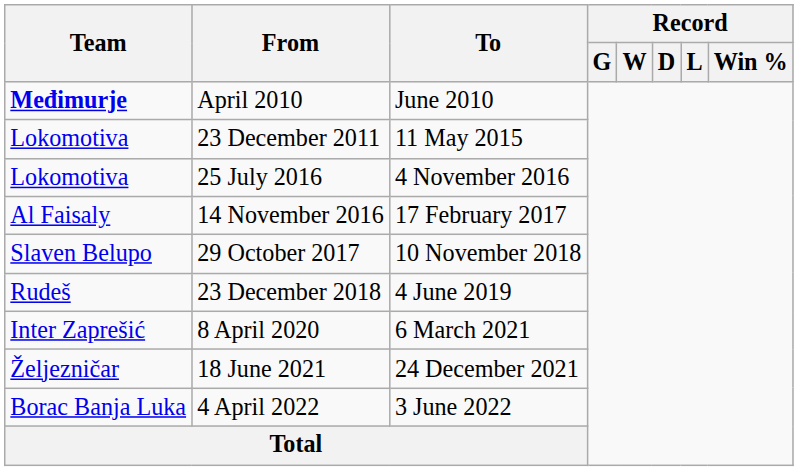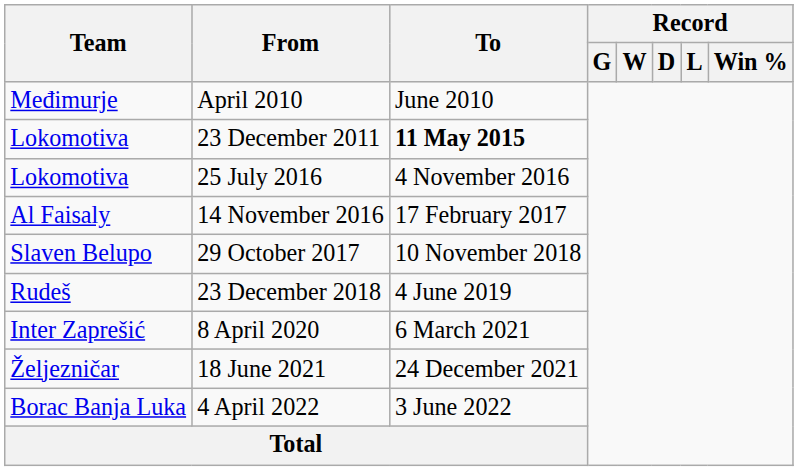(69, 100) bold -> (64, 100) normal
(459, 138) normal -> (460, 138) bold
